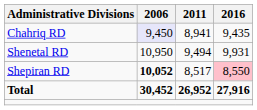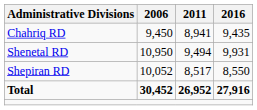(159, 33) lavender background -> (159, 33) no background
(156, 71) bold -> (156, 71) normal
(236, 71) pink background -> (236, 71) no background
